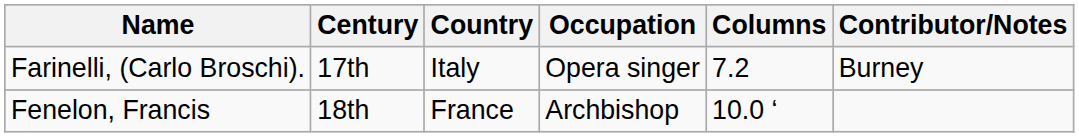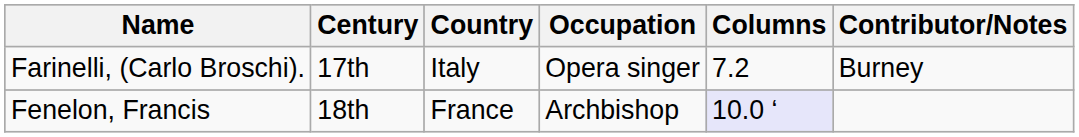(745, 110) no background -> (745, 110) lavender background
